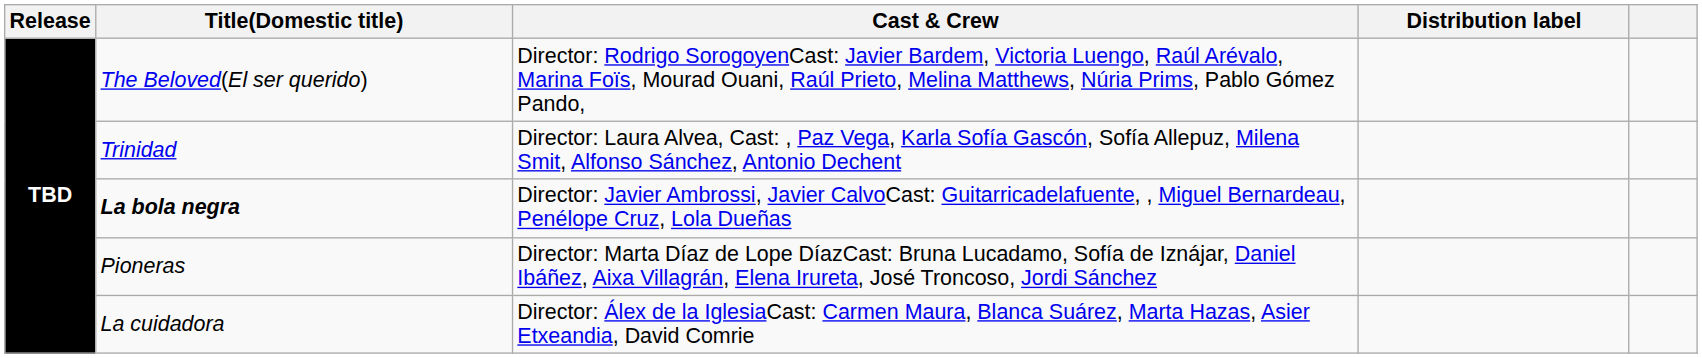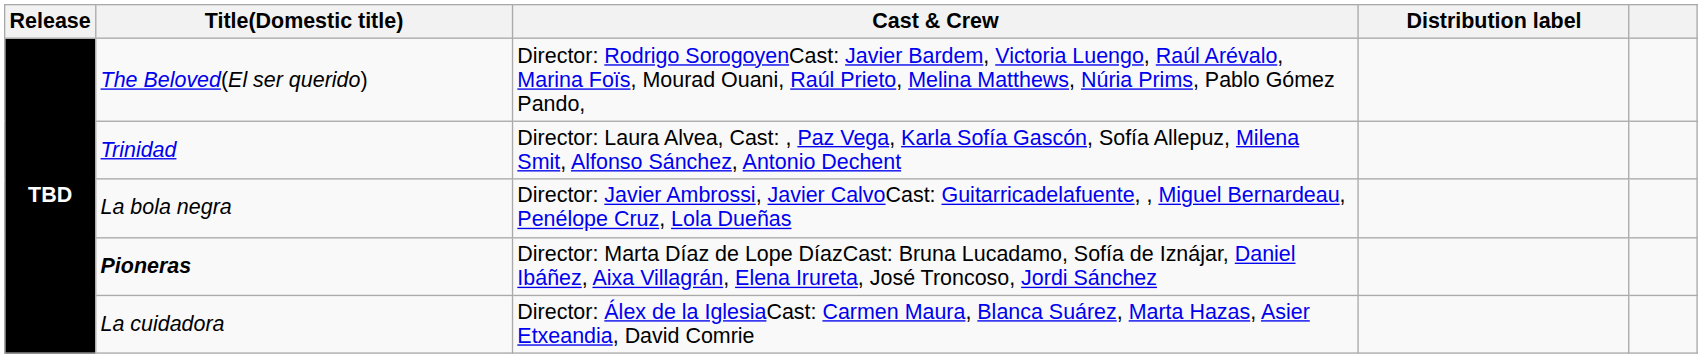(170, 207) bold -> (166, 207) normal
(143, 266) normal -> (146, 266) bold
